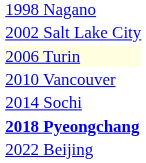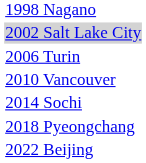(73, 33) no background -> (73, 33) lightgrey background
(43, 56) lightyellow background -> (43, 56) no background
(72, 126) bold -> (70, 126) normal
